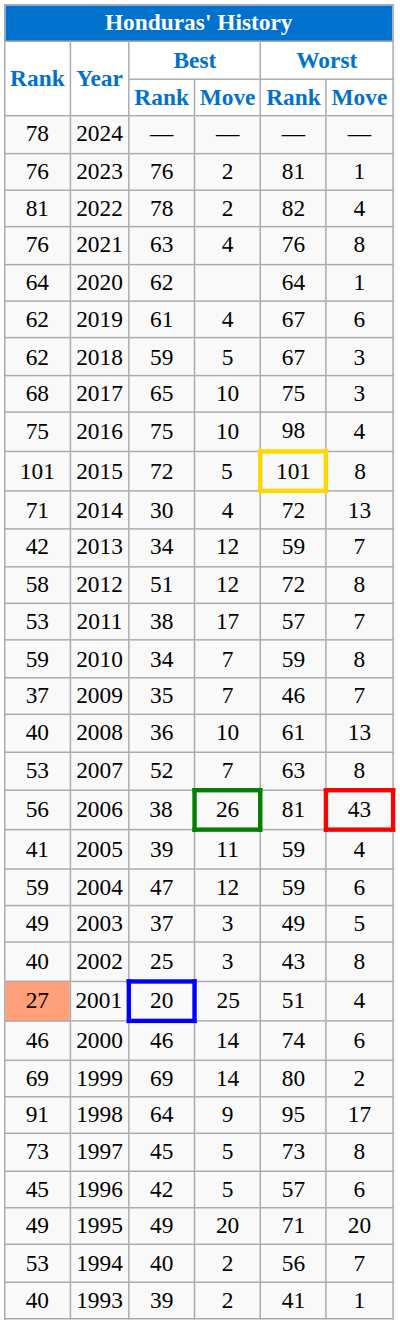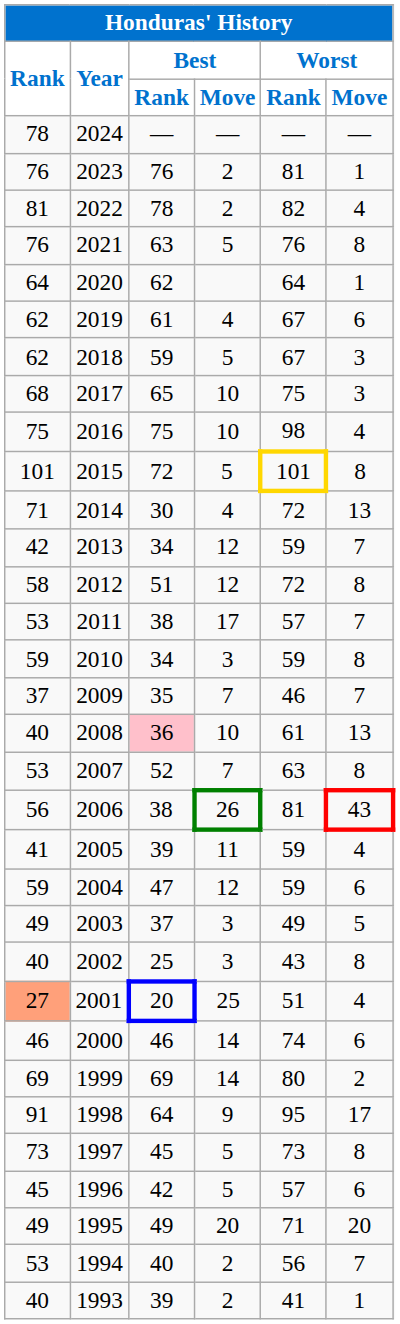(228, 245) 4 -> (228, 245) 5
(228, 658) 7 -> (228, 658) 3
(162, 732) no background -> (162, 732) pink background
